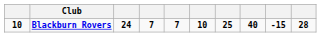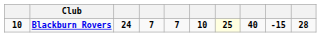(228, 25) no background -> (228, 25) lightyellow background
